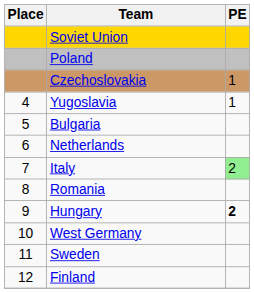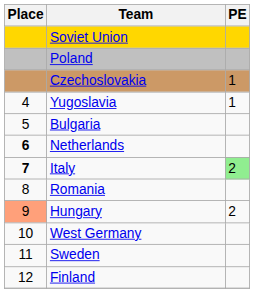(26, 146) normal -> (26, 146) bold
(26, 168) normal -> (26, 168) bold
(26, 211) no background -> (26, 211) lightsalmon background
(232, 211) bold -> (232, 211) normal
